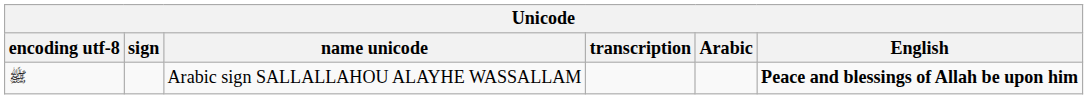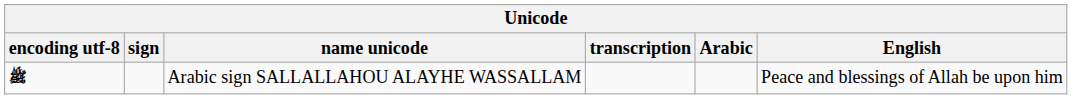(18, 78) normal -> (18, 76) bold
(920, 77) bold -> (912, 77) normal
